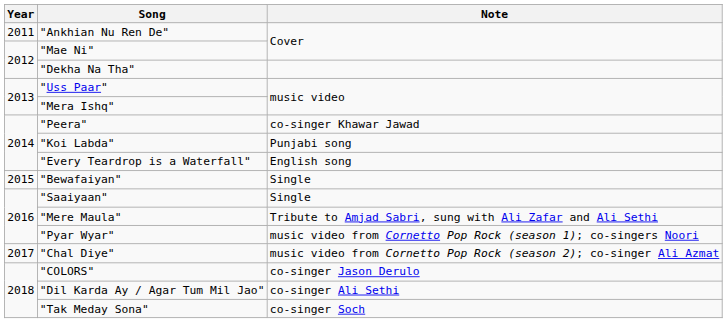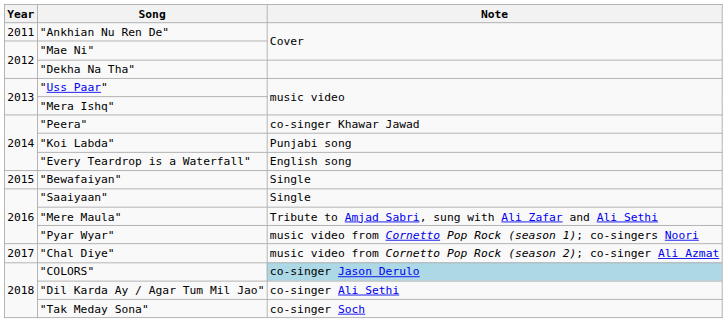(345, 272) no background -> (345, 272) lightblue background
